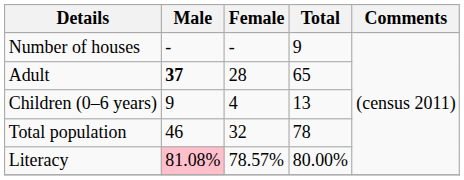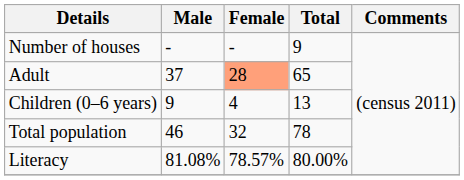(174, 75) bold -> (174, 75) normal
(238, 75) no background -> (238, 75) lightsalmon background
(193, 160) pink background -> (193, 160) no background
